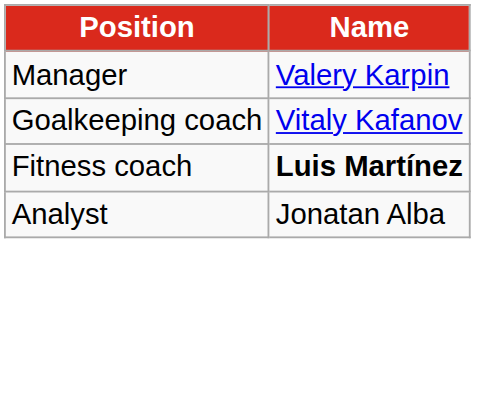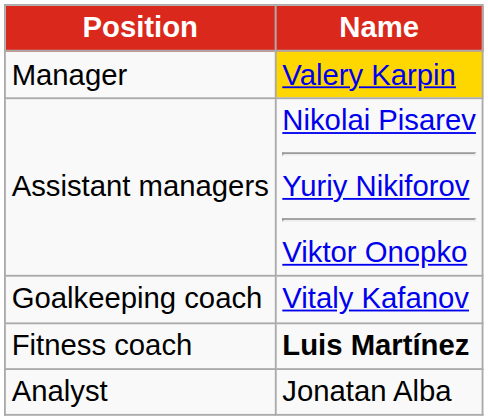(363, 74) no background -> (369, 74) gold background
+ row: (140, 186)
